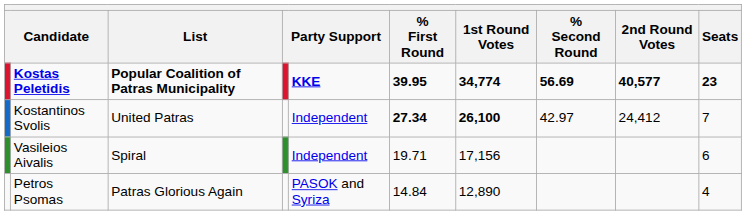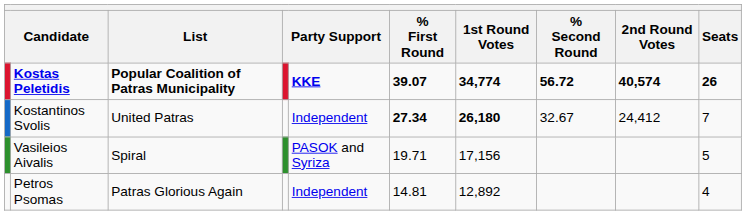(410, 81) 39.95 -> (410, 81) 39.07
(557, 81) 56.69 -> (557, 81) 56.72
(639, 81) 40,577 -> (639, 81) 40,574
(709, 81) 23 -> (709, 81) 26
(480, 118) 26,100 -> (480, 118) 26,180
(557, 118) 42.97 -> (557, 118) 32.67
(330, 155) Independent -> (328, 155) PASOK and Syriza
(706, 155) 6 -> (706, 155) 5
(328, 191) PASOK and Syriza -> (330, 191) Independent
(410, 191) 14.84 -> (410, 191) 14.81
(480, 191) 12,890 -> (480, 191) 12,892
